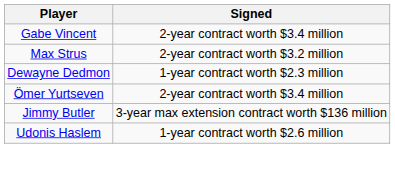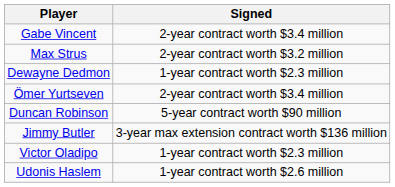+ row: (59, 113)
+ row: (59, 152)
